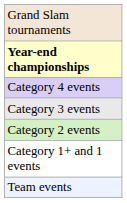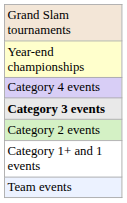(48, 59) bold -> (46, 59) normal
(54, 109) normal -> (56, 109) bold
